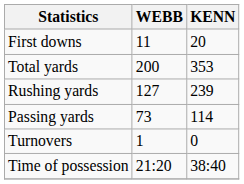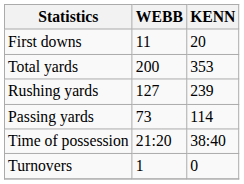rows swapped: (40, 141) <-> (68, 166)
